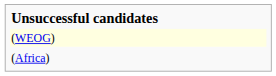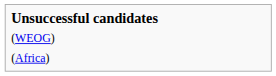(33, 38) lightyellow background -> (33, 38) no background
